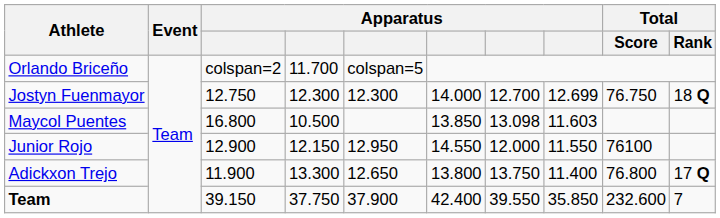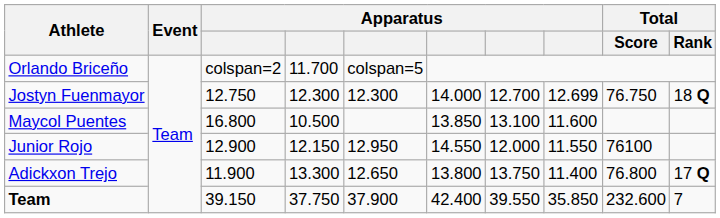(515, 121) 13.098 -> (515, 121) 13.100
(572, 121) 11.603 -> (572, 121) 11.600
